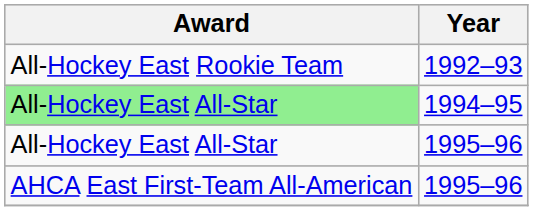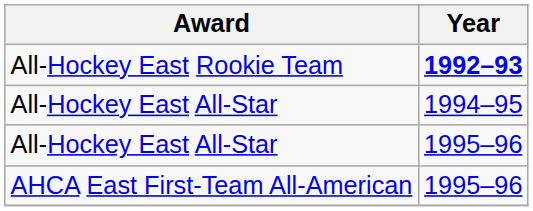(473, 64) normal -> (473, 64) bold
(144, 104) lightgreen background -> (144, 104) no background
